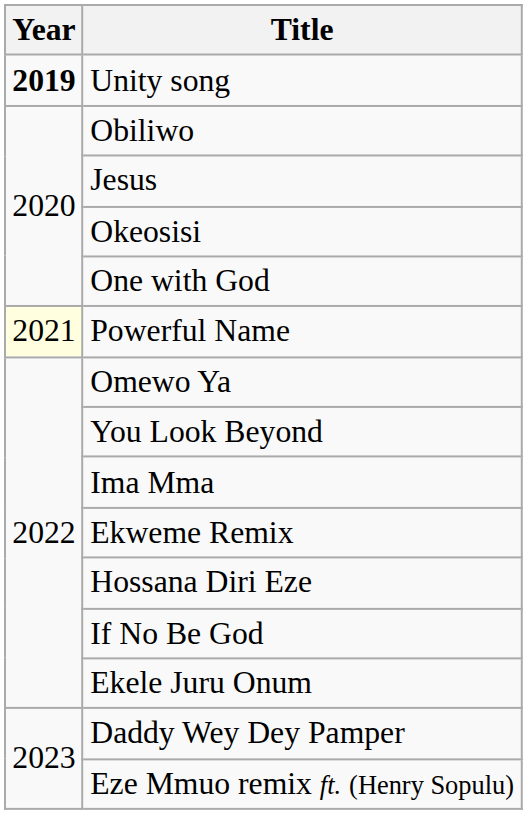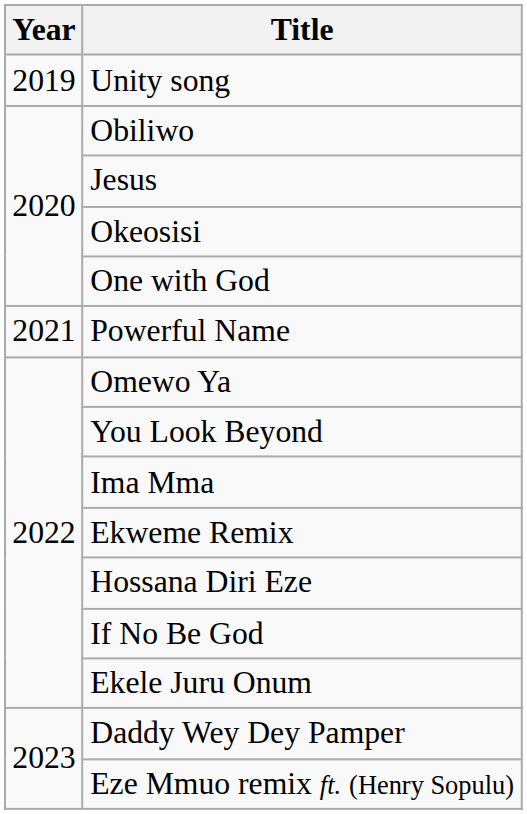(44, 79) bold -> (44, 79) normal
(44, 331) lightyellow background -> (44, 331) no background
